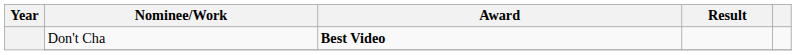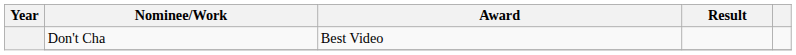(353, 38) bold -> (352, 38) normal
